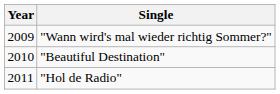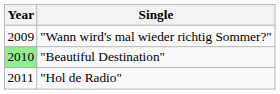(21, 57) no background -> (21, 57) lightgreen background
